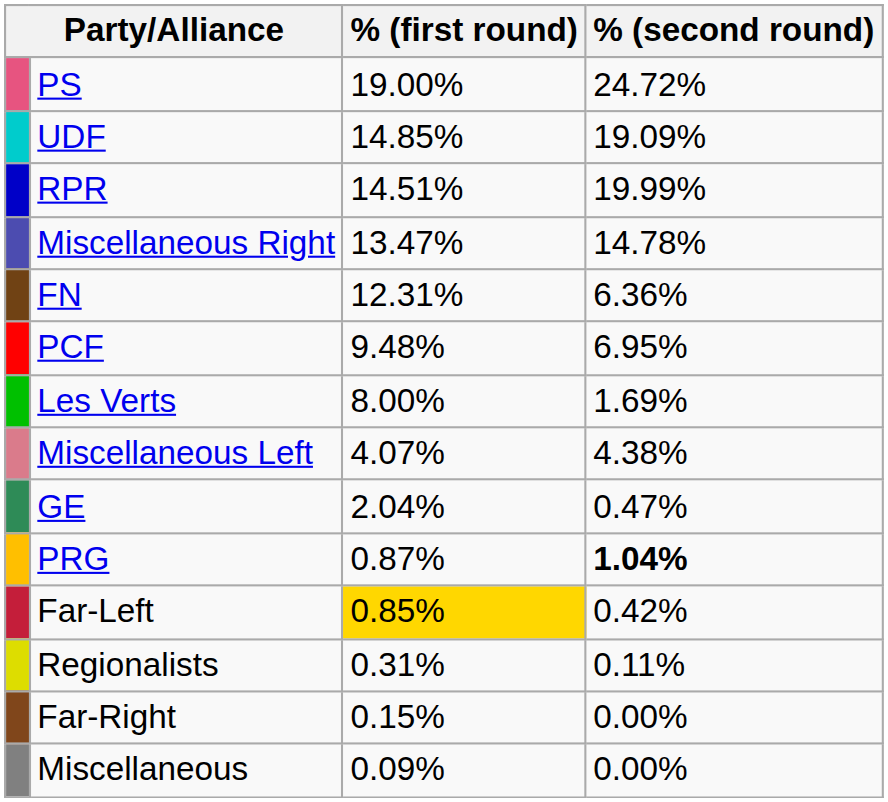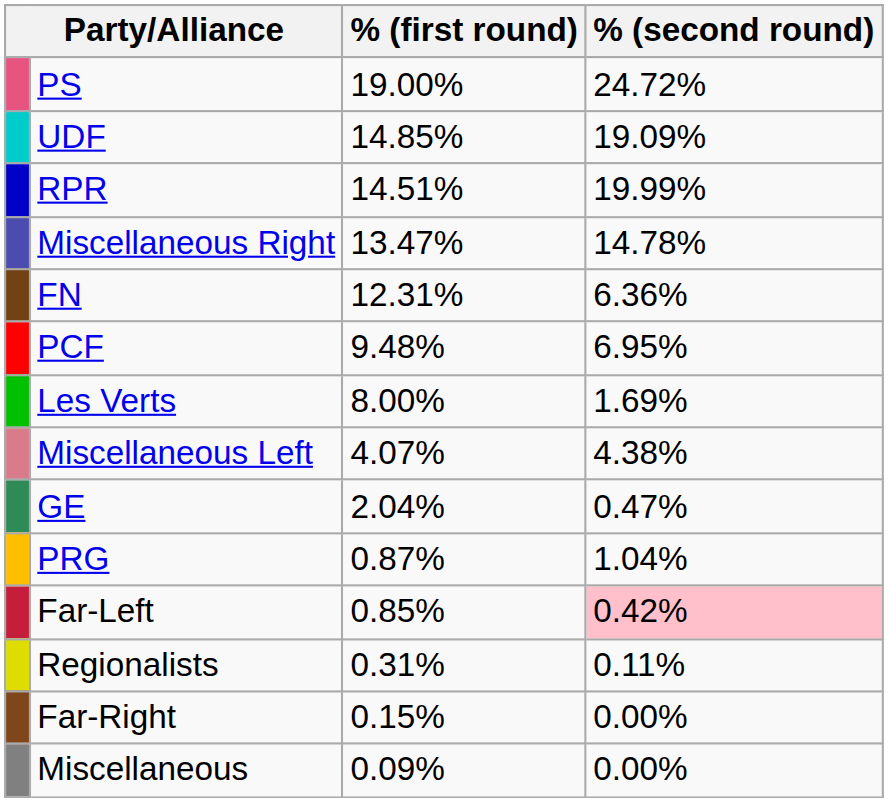(640, 558) bold -> (640, 558) normal
(398, 611) gold background -> (398, 611) no background
(640, 611) no background -> (640, 611) pink background
